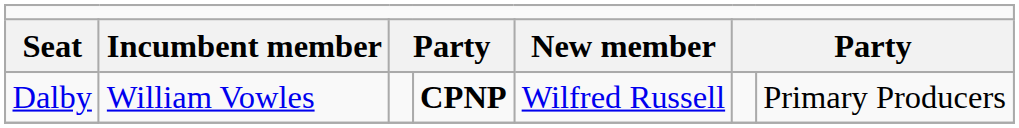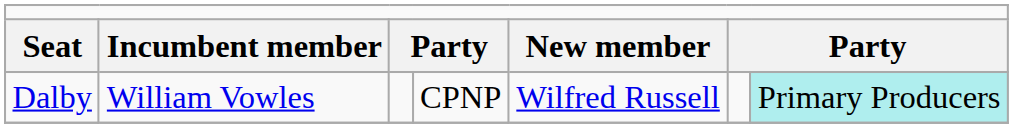(463, 96) bold -> (461, 96) normal
(885, 96) no background -> (879, 96) paleturquoise background
